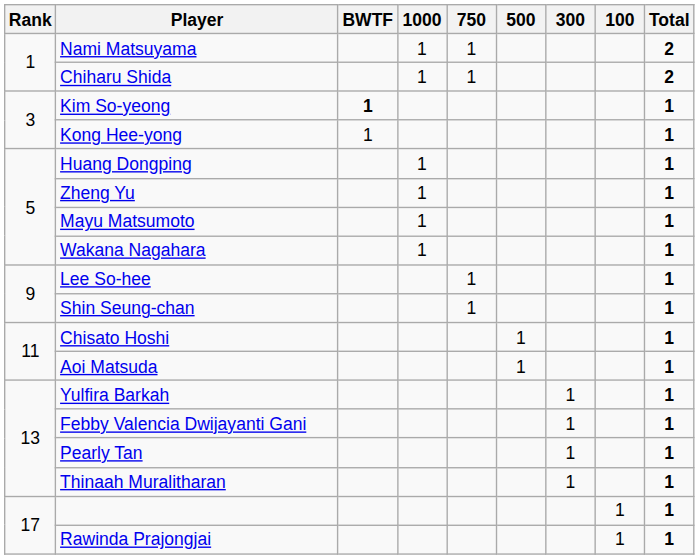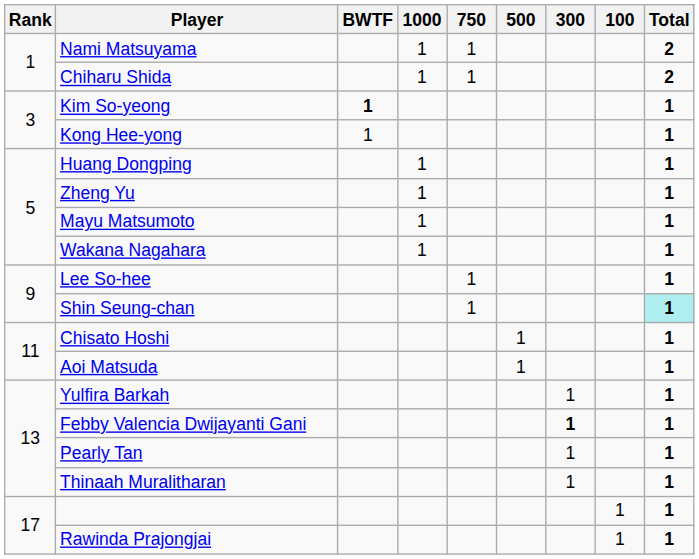(669, 308) no background -> (669, 308) paleturquoise background
(570, 424) normal -> (570, 424) bold
